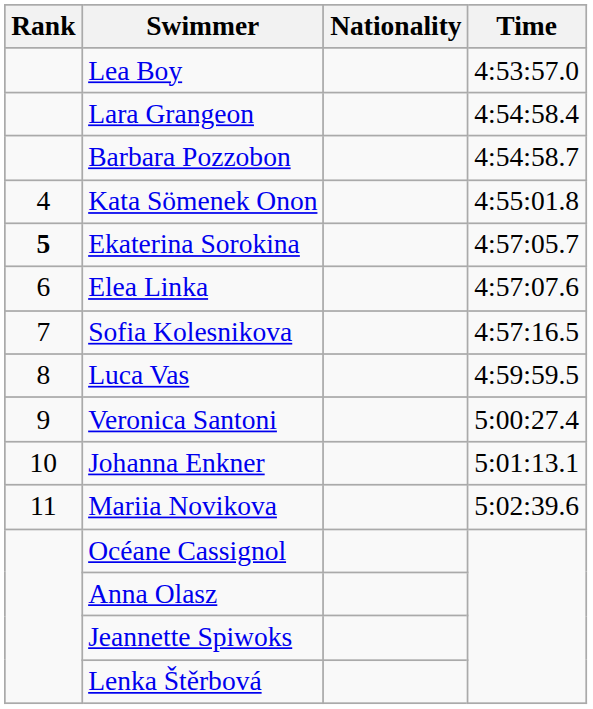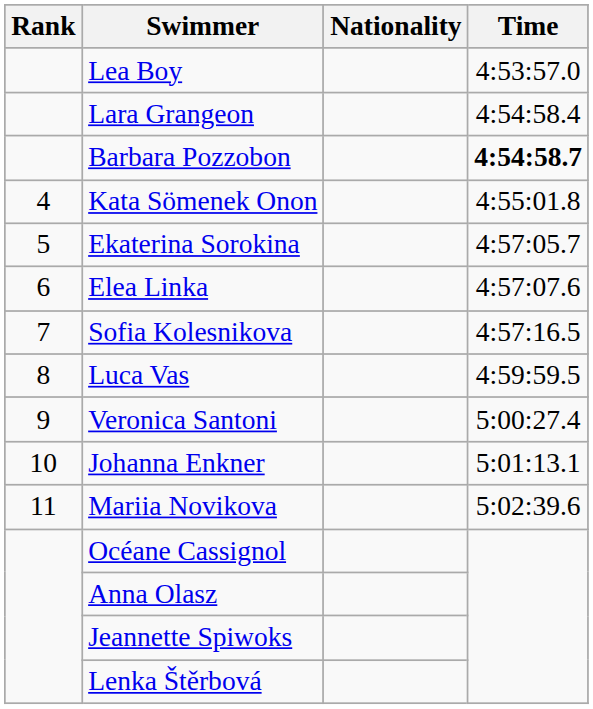(527, 157) normal -> (528, 157) bold
(43, 244) bold -> (43, 244) normal
